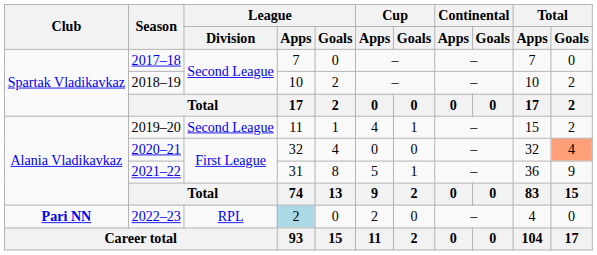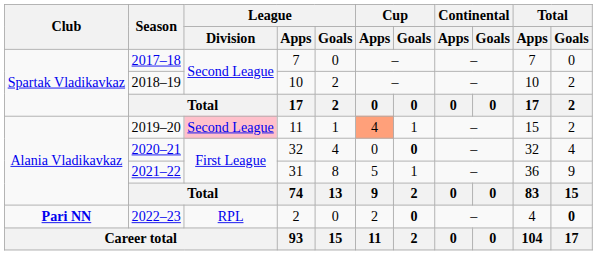(231, 127) no background -> (231, 127) pink background
(375, 127) no background -> (375, 127) lightsalmon background
(414, 149) normal -> (414, 149) bold
(571, 149) lightsalmon background -> (571, 149) no background
(296, 216) lightblue background -> (296, 216) no background
(414, 216) normal -> (414, 216) bold
(571, 216) normal -> (571, 216) bold
